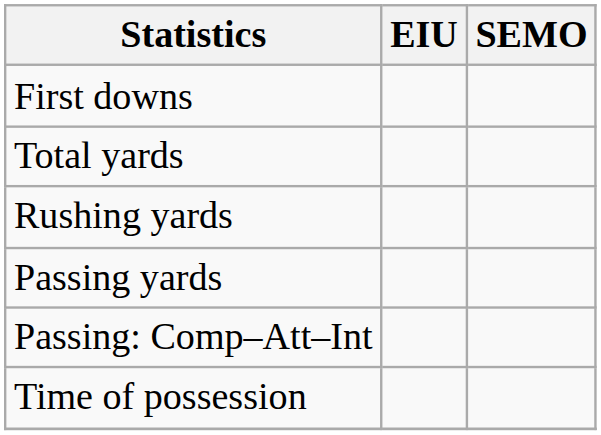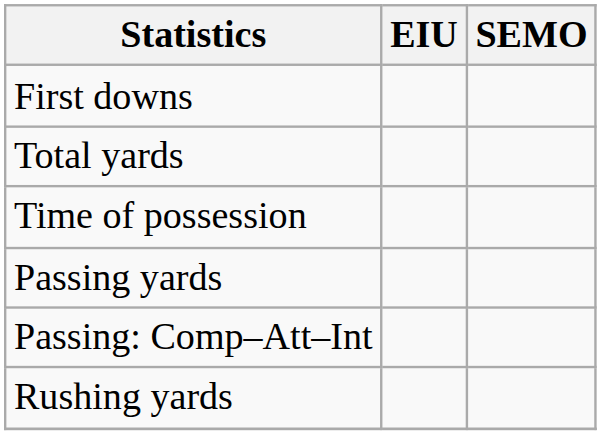rows swapped: (123, 215) <-> (160, 397)
